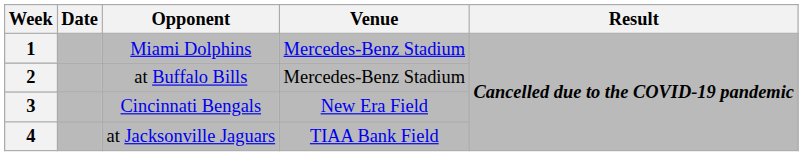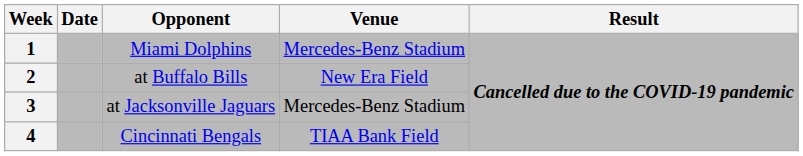(374, 77) Mercedes-Benz Stadium -> (374, 77) New Era Field
(191, 106) Cincinnati Bengals -> (191, 106) at Jacksonville Jaguars
(374, 106) New Era Field -> (374, 106) Mercedes-Benz Stadium
(191, 135) at Jacksonville Jaguars -> (191, 135) Cincinnati Bengals
